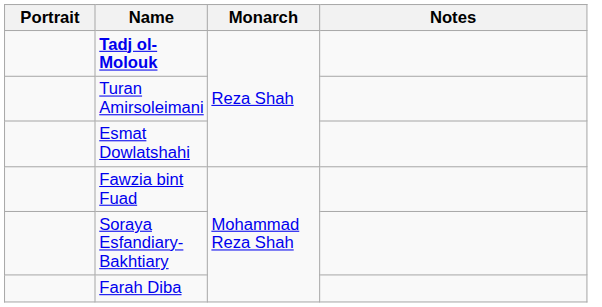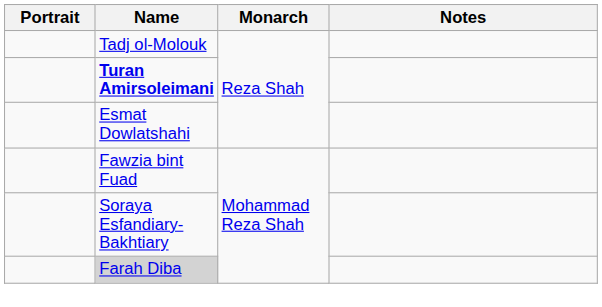(128, 53) bold -> (153, 44) normal
(151, 98) normal -> (157, 79) bold
(140, 288) no background -> (140, 269) lightgrey background
